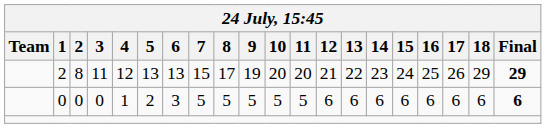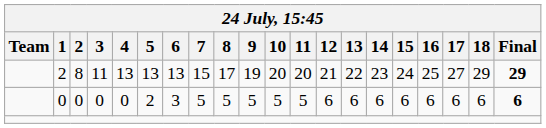(125, 73) 12 -> (125, 73) 13
(456, 73) 26 -> (456, 73) 27
(125, 101) 1 -> (125, 101) 0
